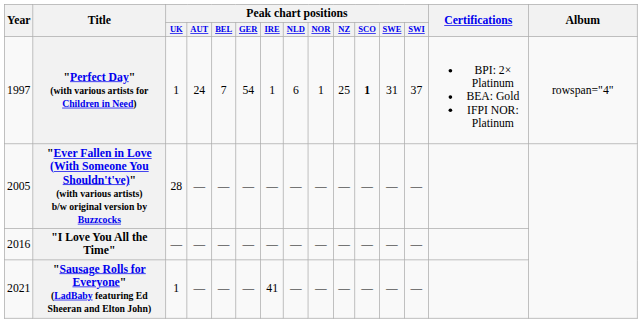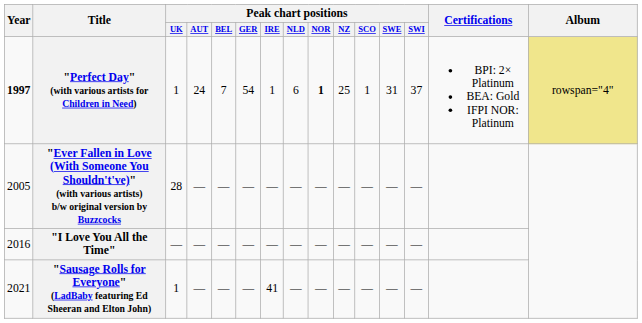(19, 90) normal -> (19, 90) bold
(321, 90) normal -> (321, 90) bold
(367, 90) bold -> (367, 90) normal
(583, 90) no background -> (583, 90) khaki background
